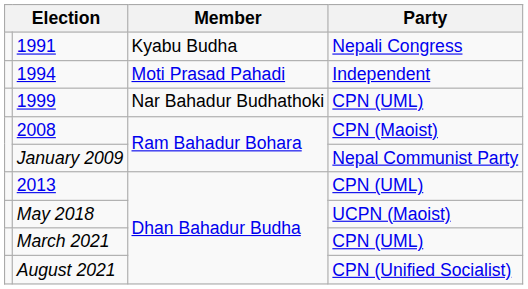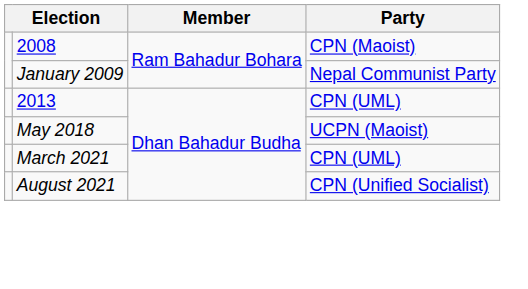- row: (36, 46)
- row: (36, 74)
- row: (36, 102)
